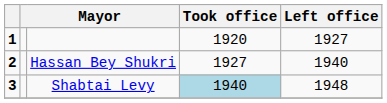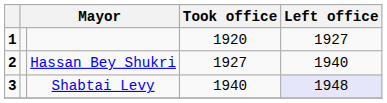(230, 86) lightblue background -> (230, 86) no background
(331, 86) no background -> (331, 86) lavender background
